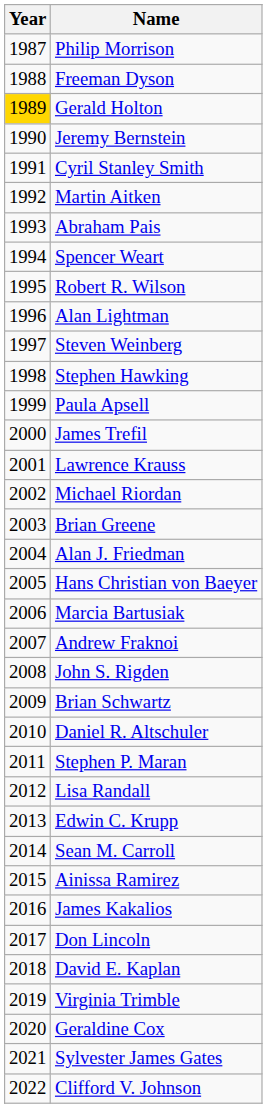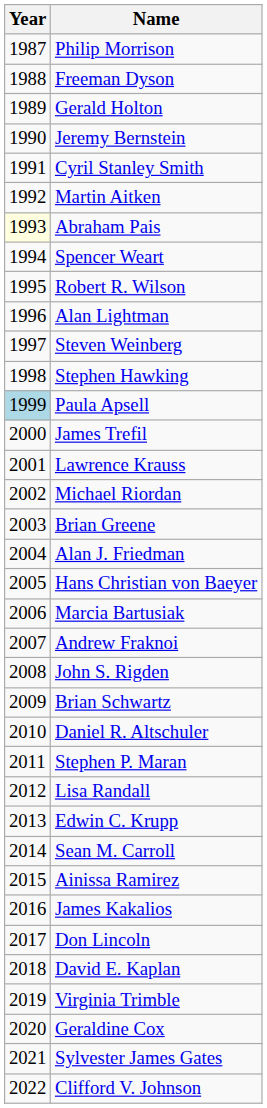(28, 108) gold background -> (28, 108) no background
(28, 227) no background -> (28, 227) lightyellow background
(28, 405) no background -> (28, 405) lightblue background
